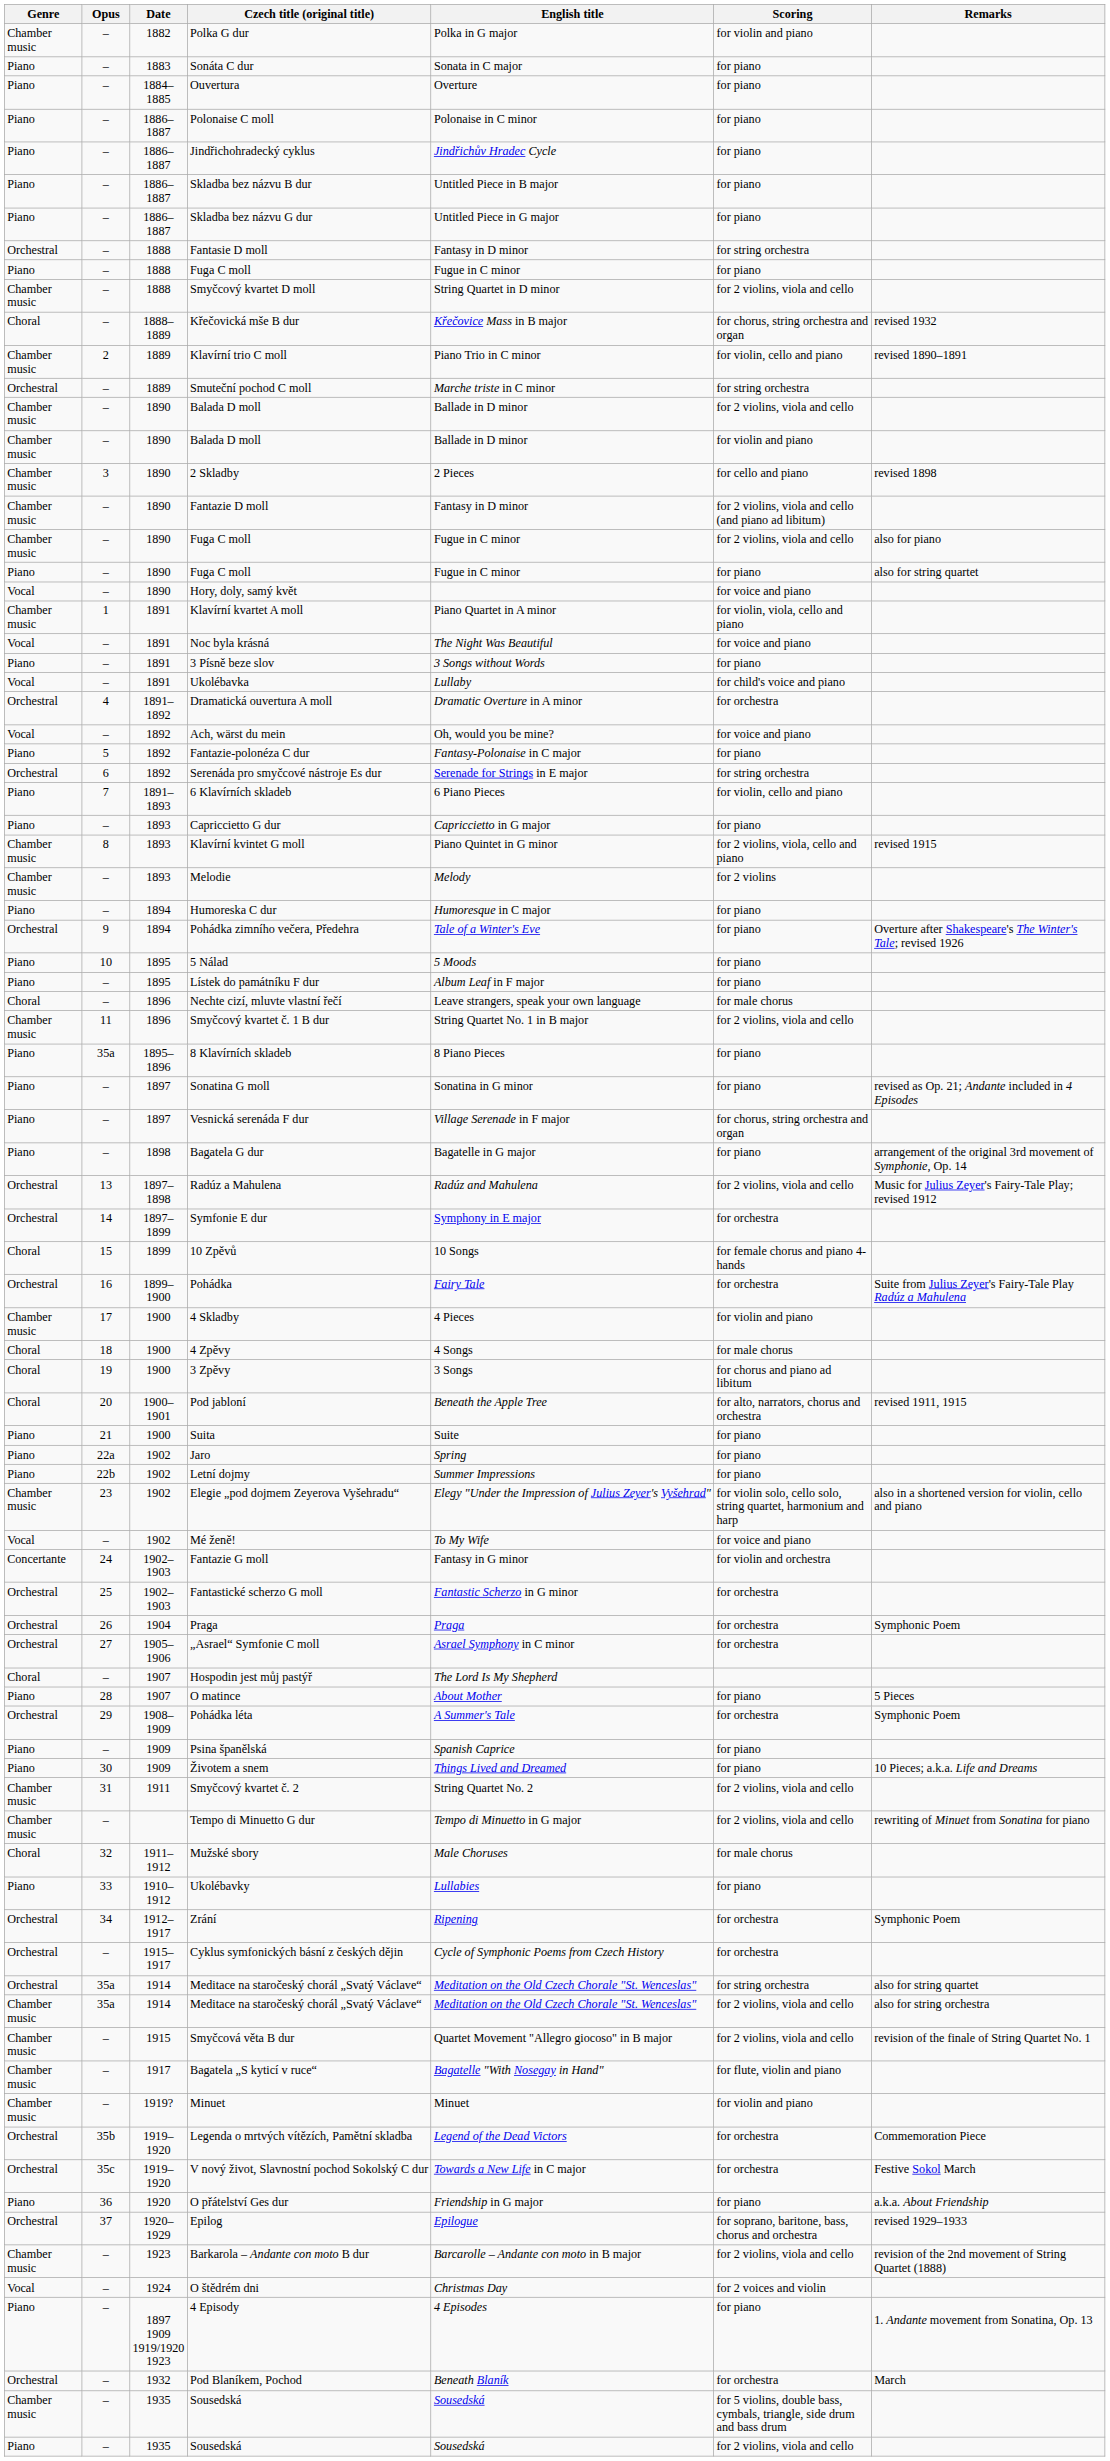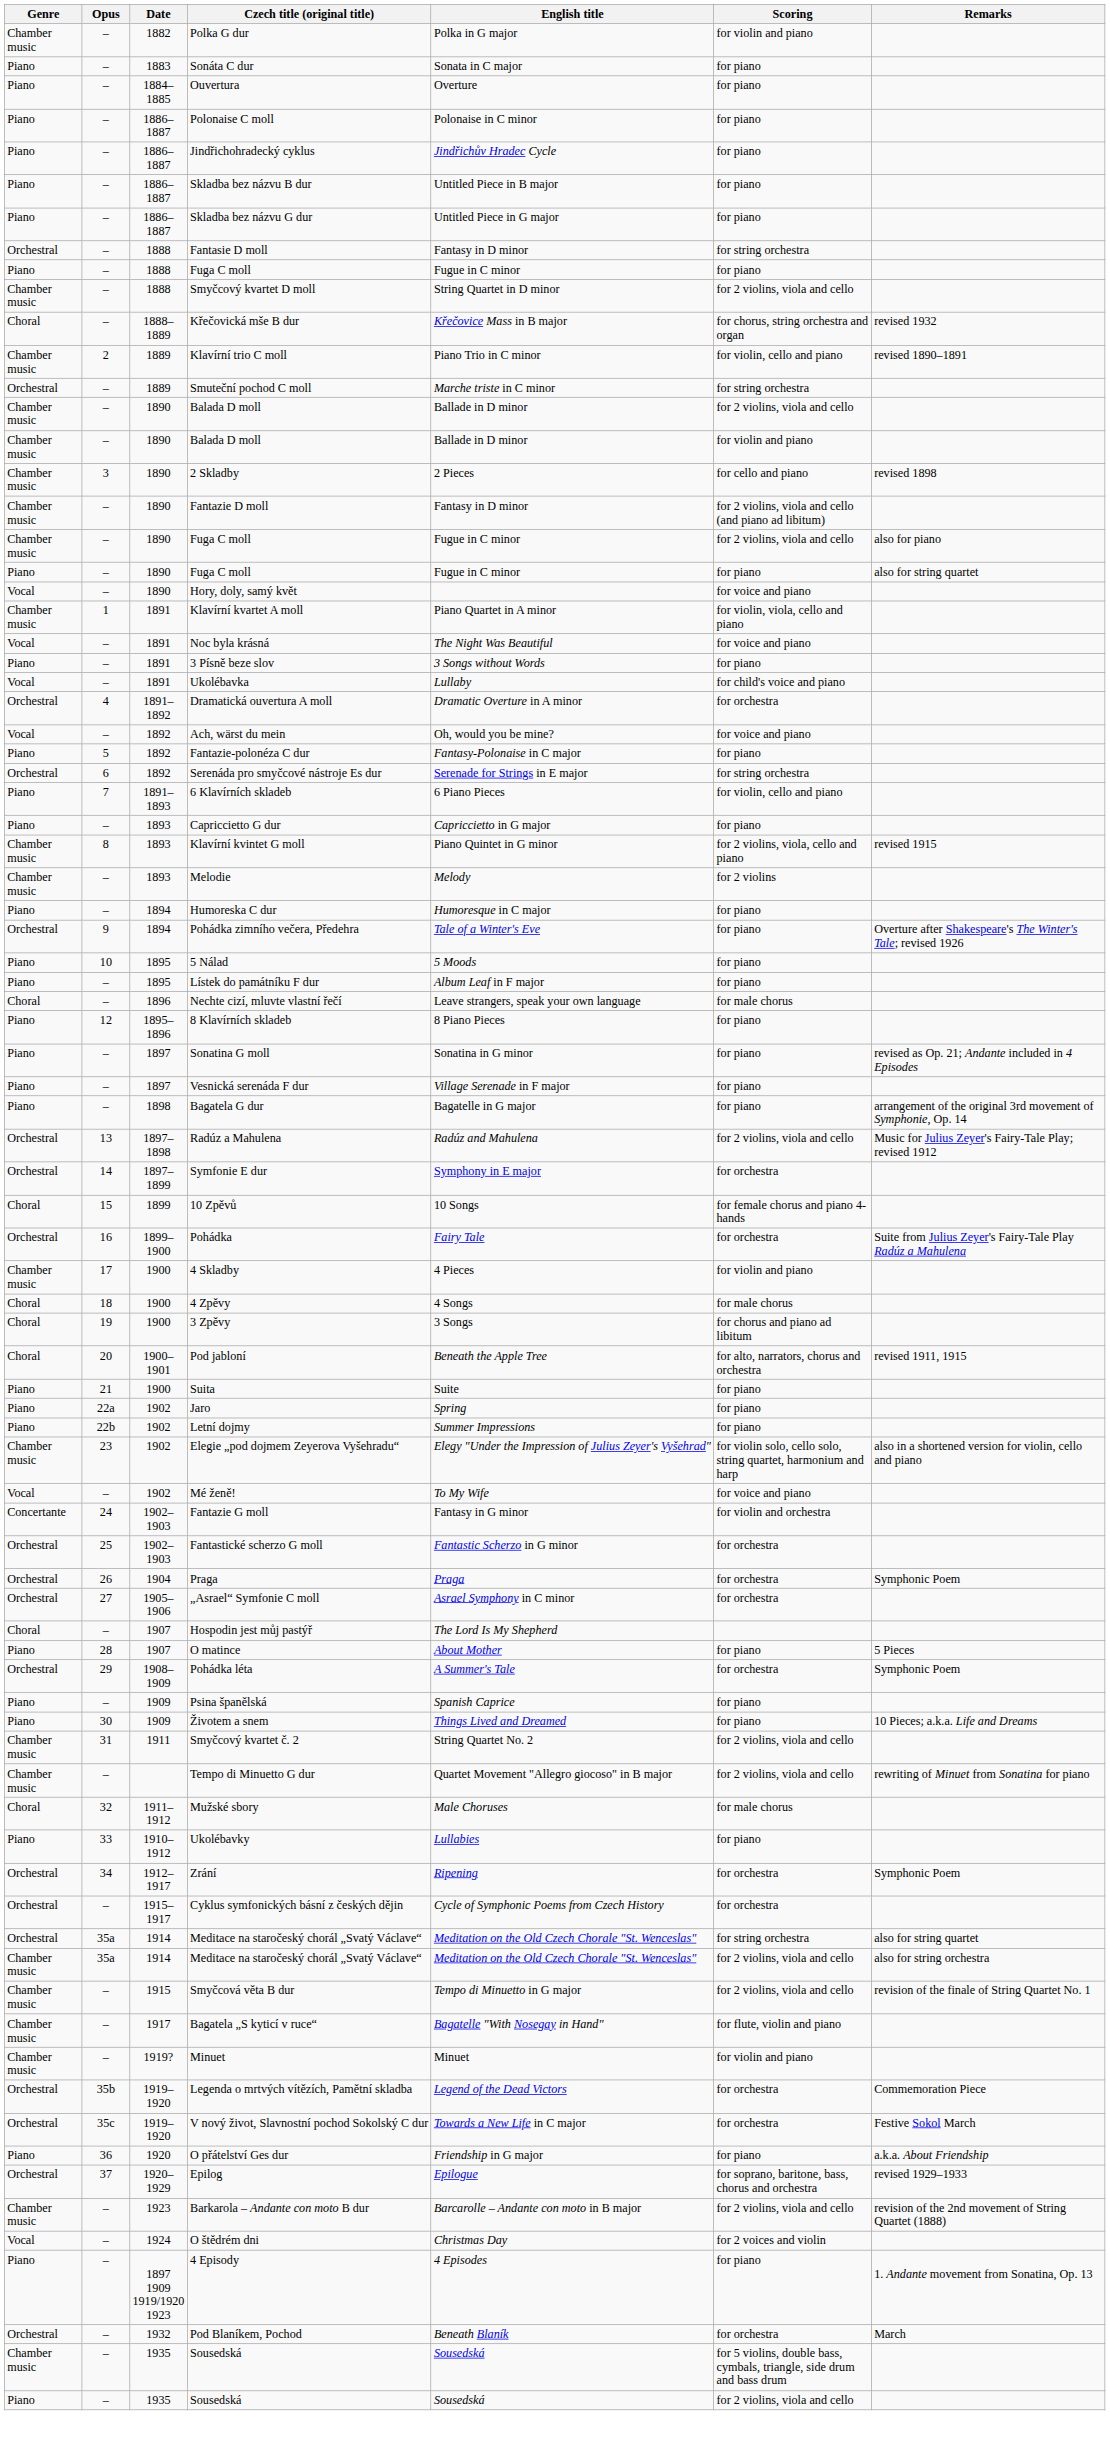- row: (29, 1027)
(106, 1053) 35a -> (106, 1020) 12
(792, 1126) for chorus, string orchestra and organ -> (739, 1086) for piano
(507, 1820) Tempo di Minuetto in G major -> (553, 1773) Quartet Movement "Allegro giocoso" in B major
(553, 2037) Quartet Movement "Allegro giocoso" in B major -> (507, 1990) Tempo di Minuetto in G major
